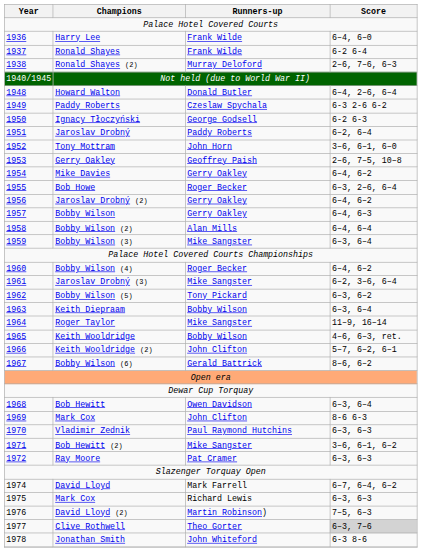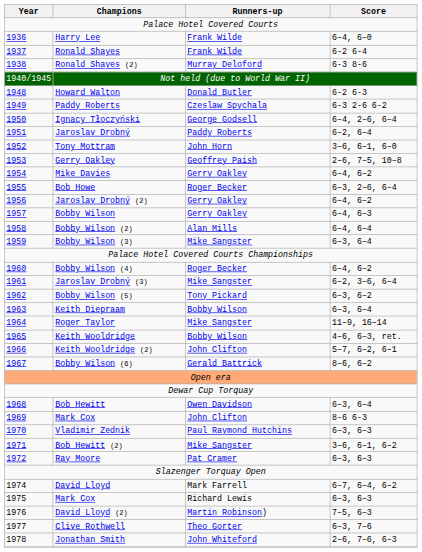(364, 65) 2–6, 7–6, 6–3 -> (349, 65) 6-3 8-6
(364, 92) 6–4, 2–6, 6–4 -> (349, 92) 6-2 6-3
(349, 120) 6-2 6-3 -> (364, 120) 6–4, 2–6, 6–4
(352, 526) lightgrey background -> (352, 526) no background
(349, 540) 6-3 8-6 -> (364, 540) 2–6, 7–6, 6–3
